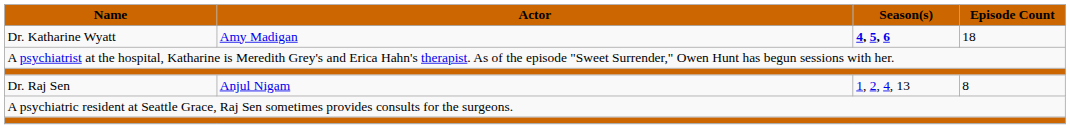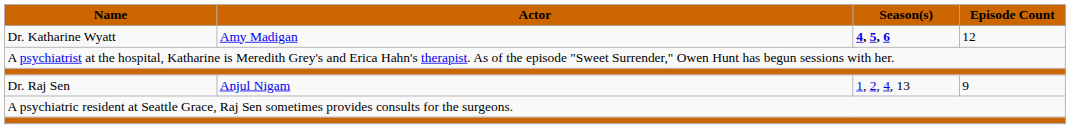(969, 36) 18 -> (969, 36) 12
(966, 85) 8 -> (966, 85) 9
